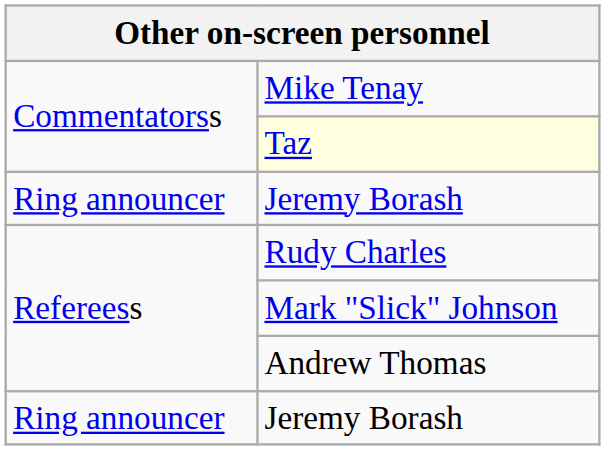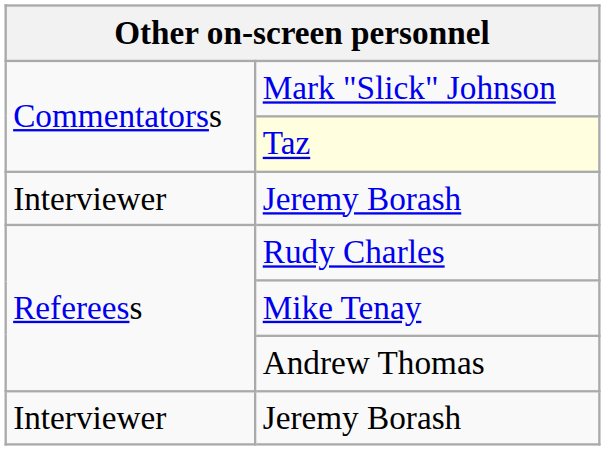(344, 88) Mike Tenay -> (409, 88) Mark "Slick" Johnson
(119, 197) Ring announcer -> (90, 197) Interviewer
(411, 307) Mark "Slick" Johnson -> (342, 307) Mike Tenay
(119, 417) Ring announcer -> (90, 417) Interviewer
